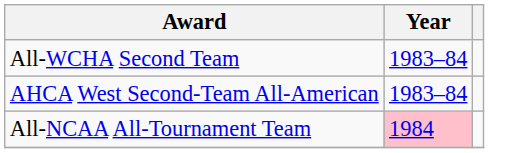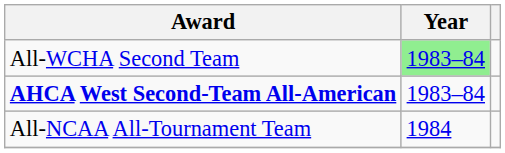(428, 57) no background -> (446, 57) lightgreen background
(194, 93) normal -> (203, 93) bold
(411, 128) pink background -> (429, 128) no background
